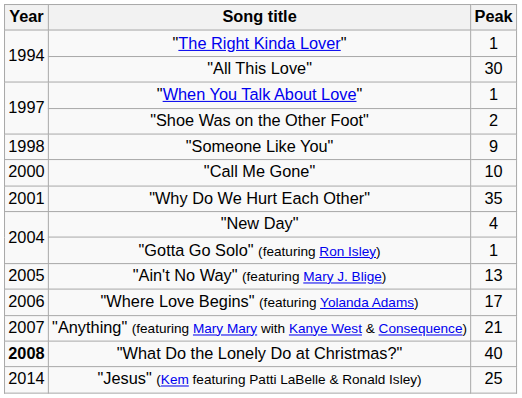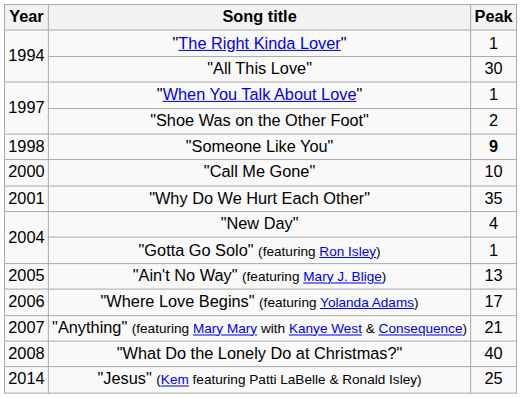(494, 146) normal -> (494, 146) bold
(26, 353) bold -> (26, 353) normal
